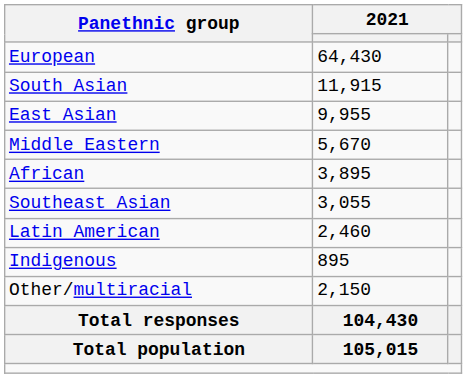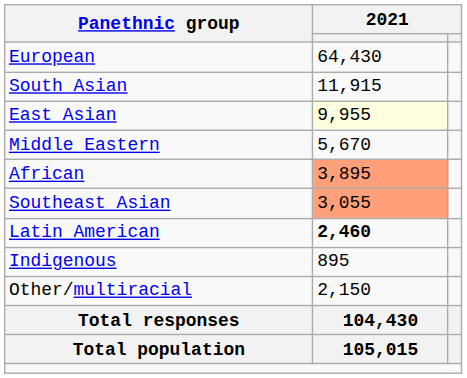(344, 116) no background -> (344, 116) lightyellow background
(344, 174) no background -> (344, 174) lightsalmon background
(344, 203) no background -> (344, 203) lightsalmon background
(344, 233) normal -> (344, 233) bold
